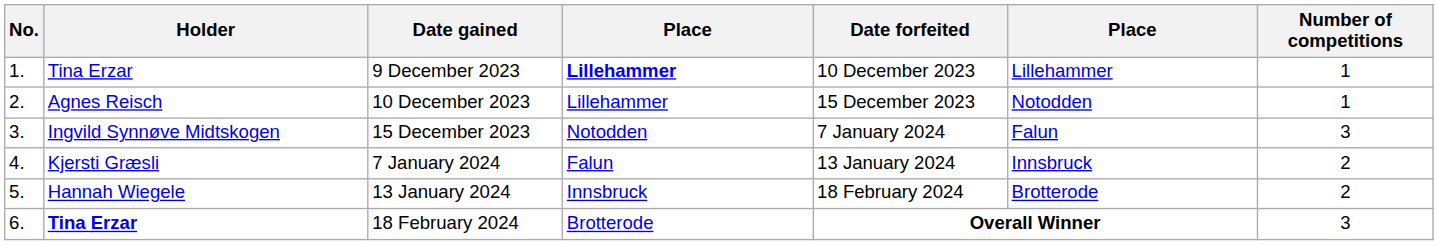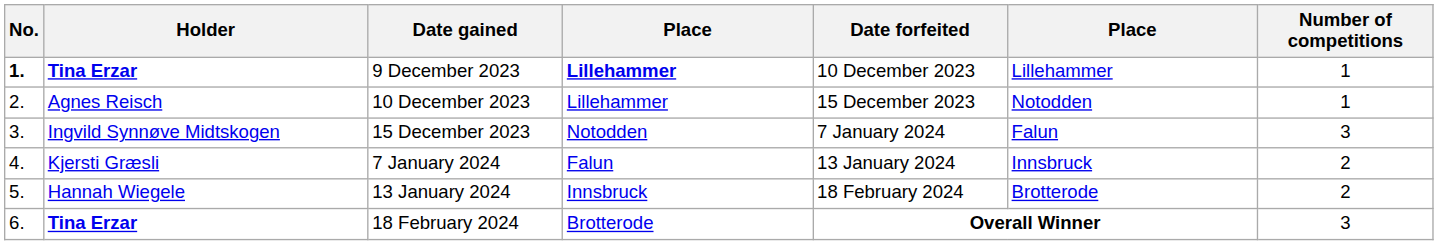(17, 71) normal -> (17, 71) bold
(90, 71) normal -> (92, 71) bold
